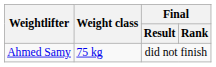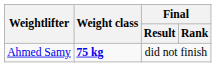(90, 52) normal -> (90, 52) bold
